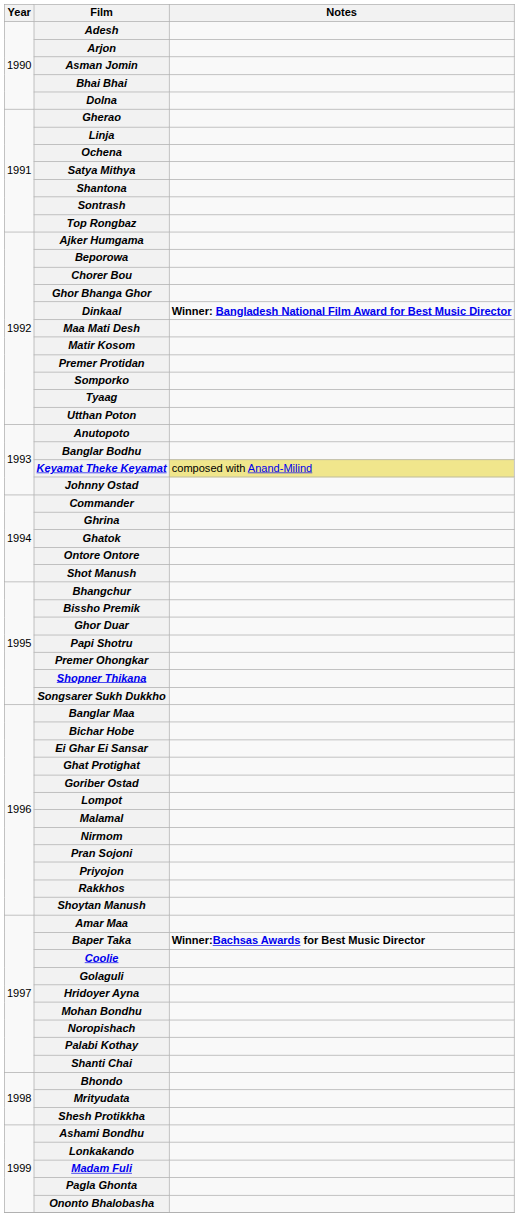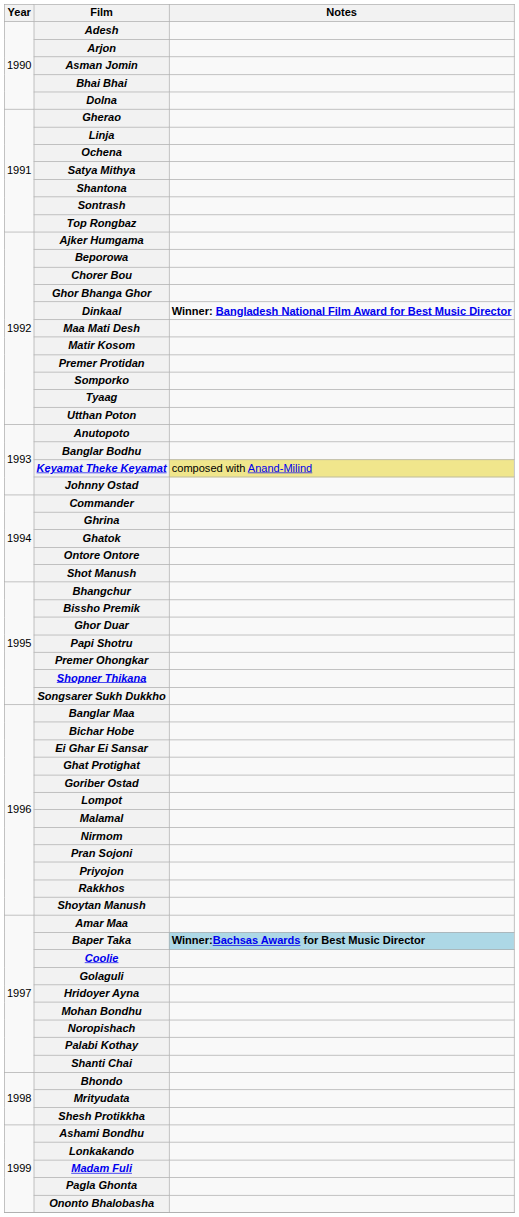(298, 941) no background -> (298, 941) lightblue background
